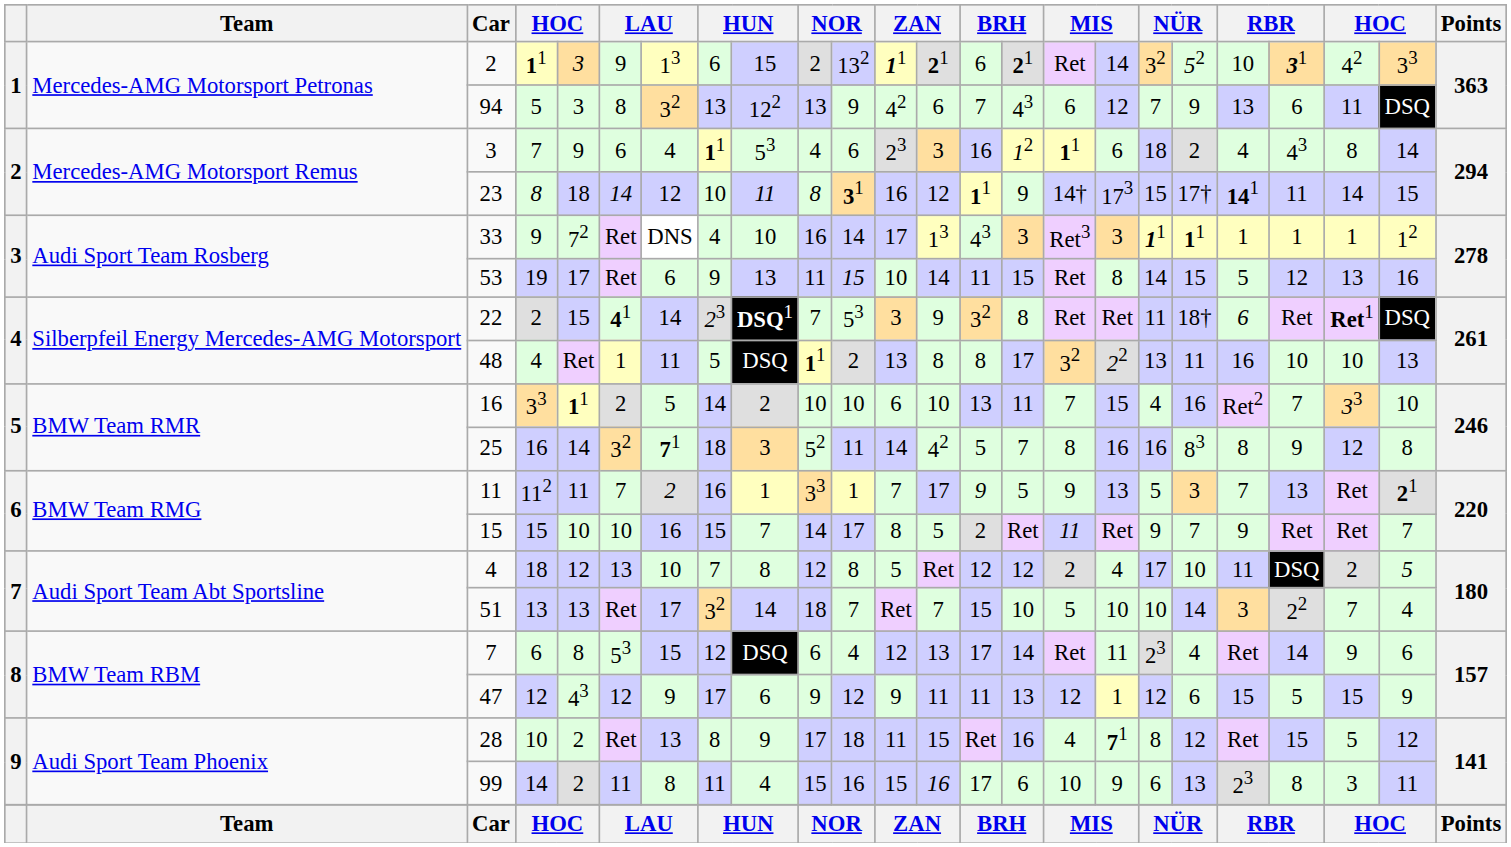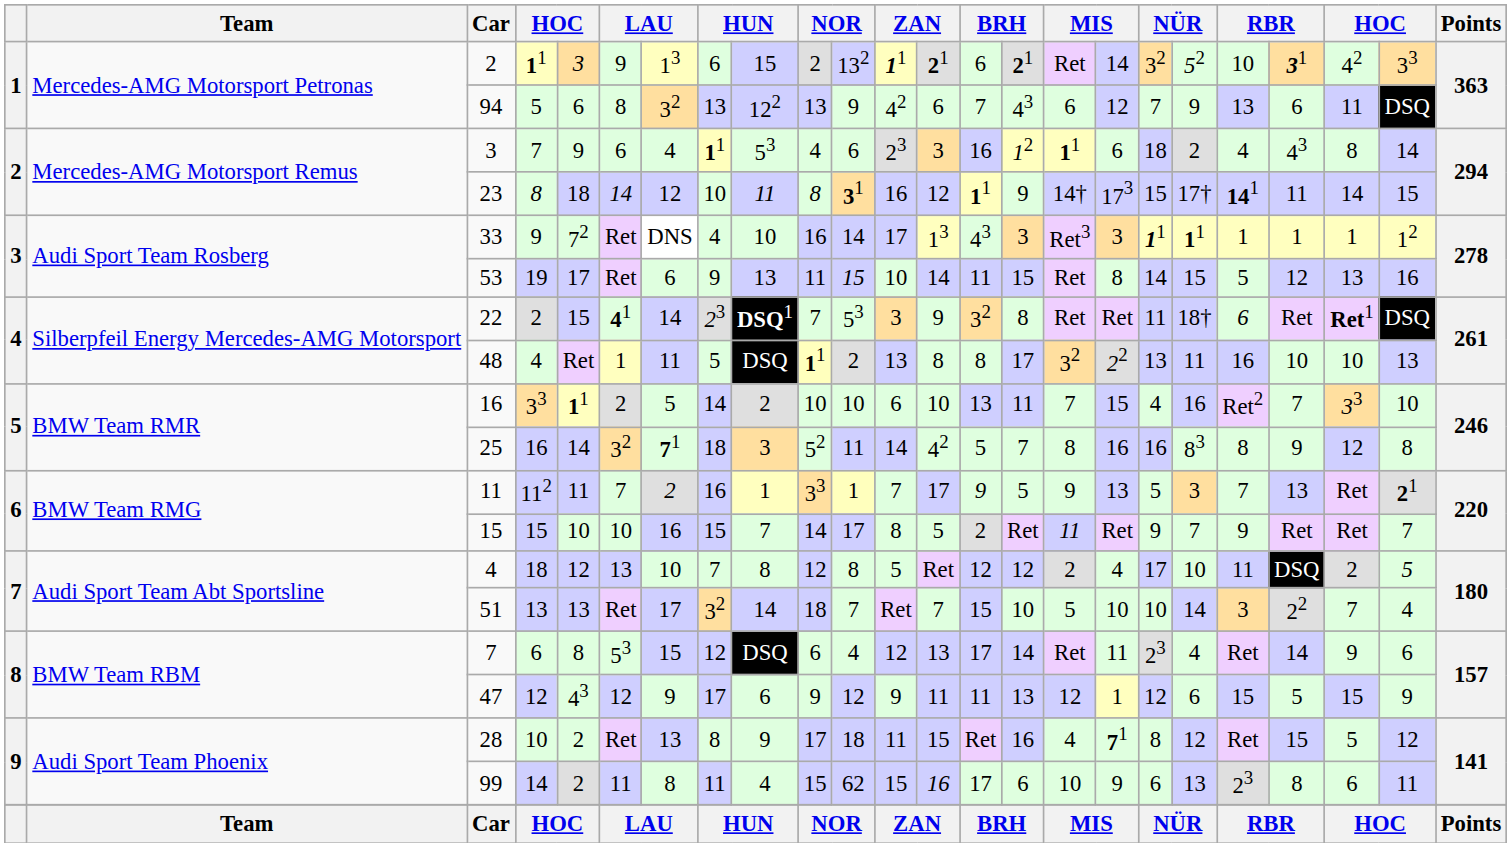(578, 106) 3 -> (578, 106) 6
(853, 782) 16 -> (853, 782) 62
(1352, 782) 3 -> (1352, 782) 6
